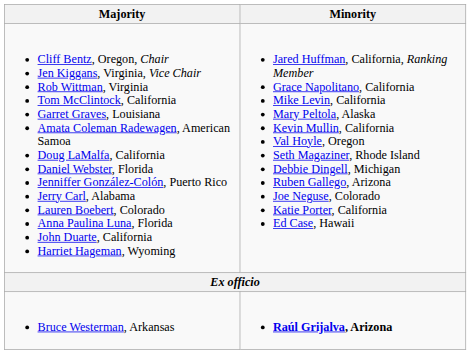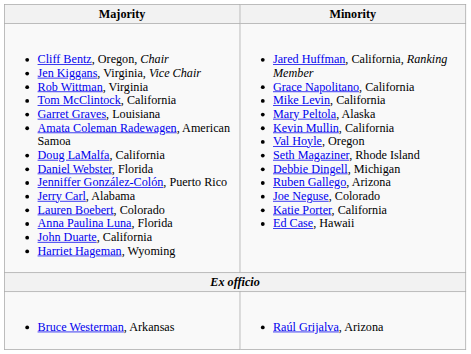(353, 327) bold -> (353, 327) normal
